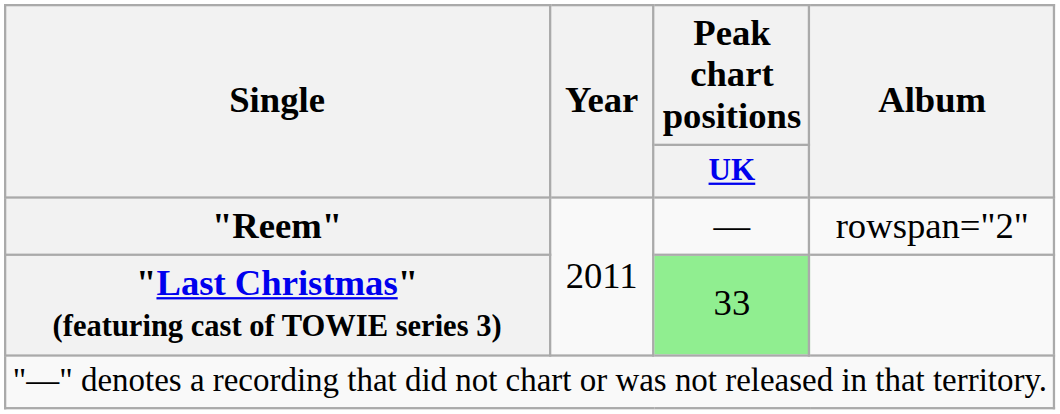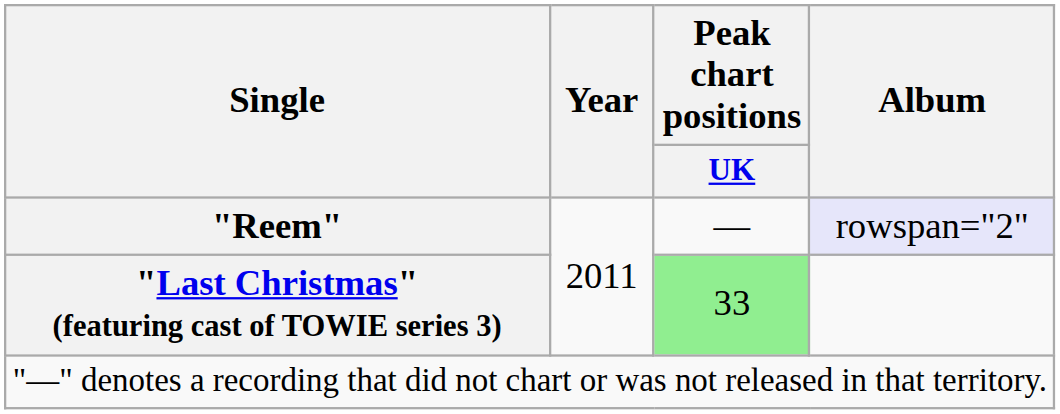(932, 225) no background -> (932, 225) lavender background
